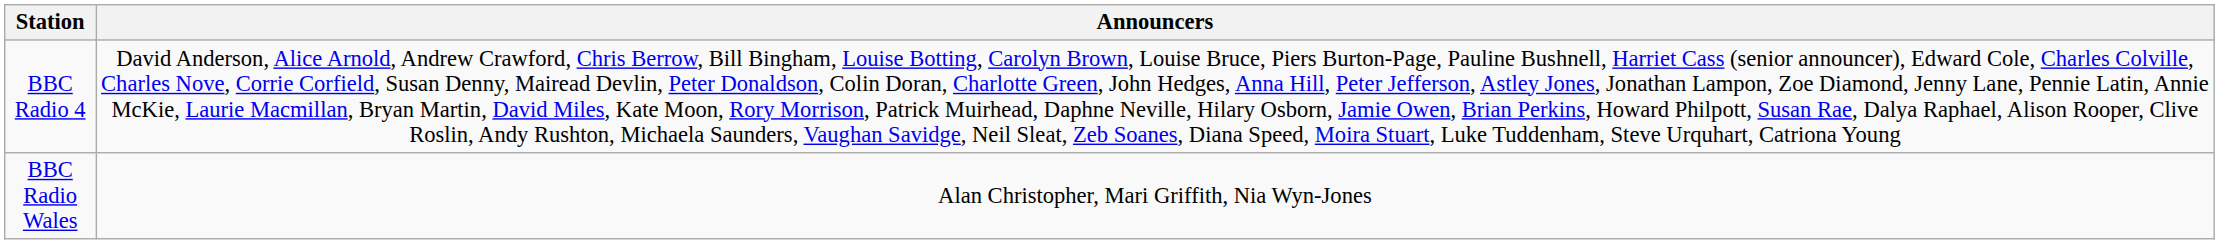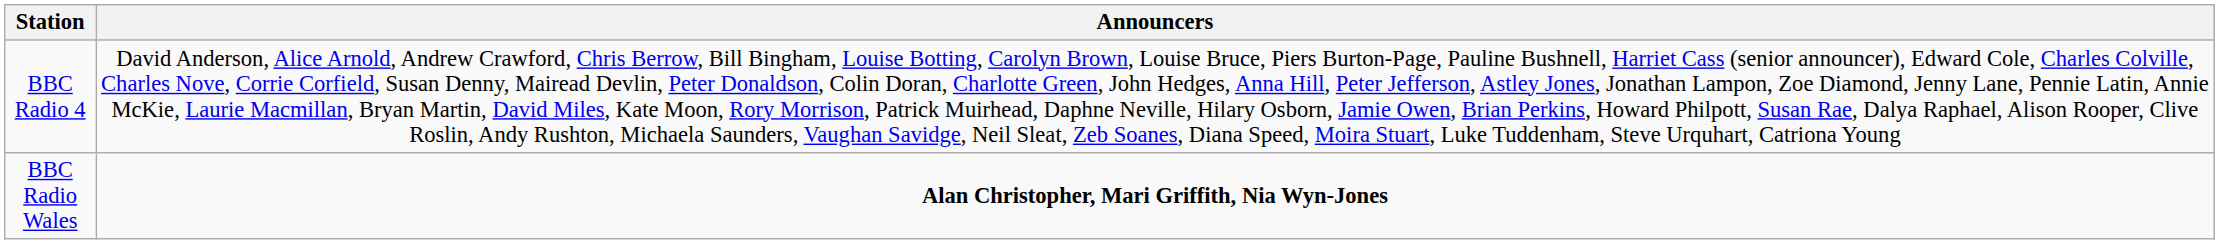(1155, 195) normal -> (1155, 195) bold
